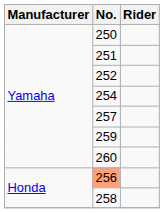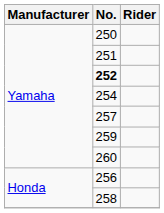(106, 75) normal -> (106, 75) bold
(106, 177) lightsalmon background -> (106, 177) no background
